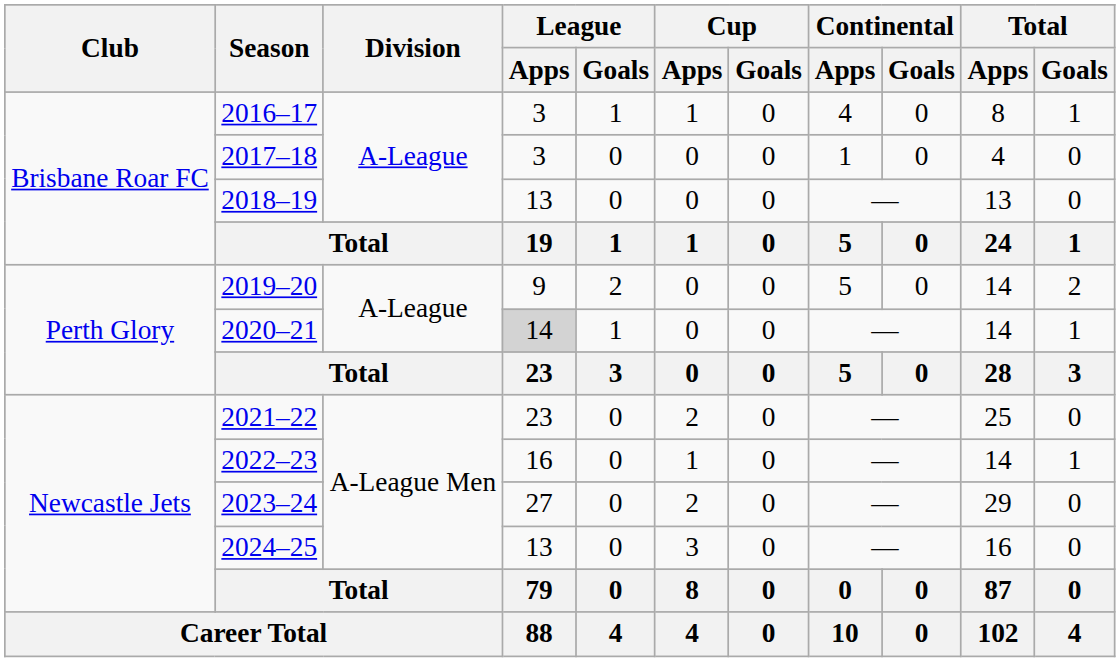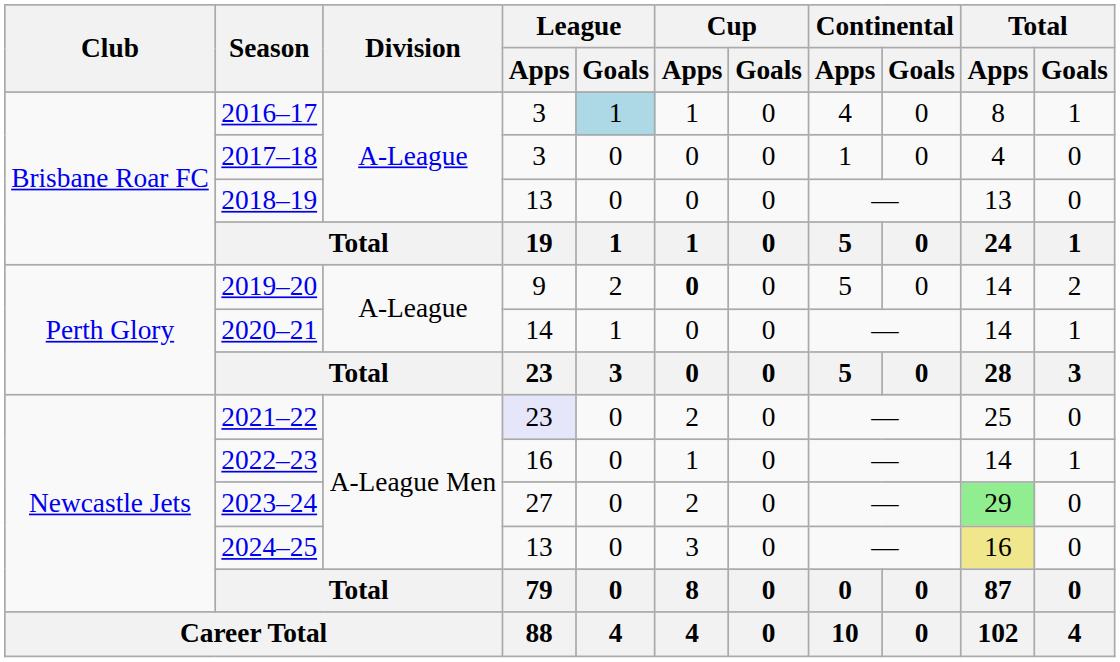(616, 112) no background -> (616, 112) lightblue background
(692, 286) normal -> (692, 286) bold
(539, 329) lightgrey background -> (539, 329) no background
(539, 416) no background -> (539, 416) lavender background
(998, 503) no background -> (998, 503) lightgreen background
(998, 546) no background -> (998, 546) khaki background
